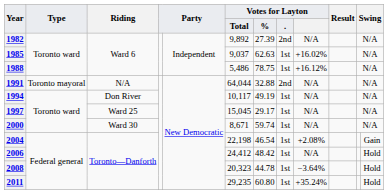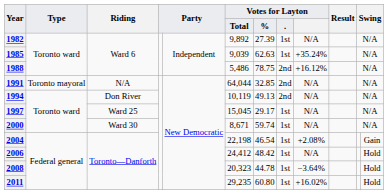(285, 40) 2nd -> (285, 40) 1st
(239, 54) 9,037 -> (239, 54) 9,039
(311, 54) +16.02% -> (311, 54) +35.24%
(285, 69) 1st -> (285, 69) 2nd
(265, 83) 32.88 -> (265, 83) 32.85
(239, 97) 10,117 -> (239, 97) 10,119
(265, 97) 49.19 -> (265, 97) 49.13
(285, 97) 1st -> (285, 97) 2nd
(311, 183) +35.24% -> (311, 183) +16.02%
